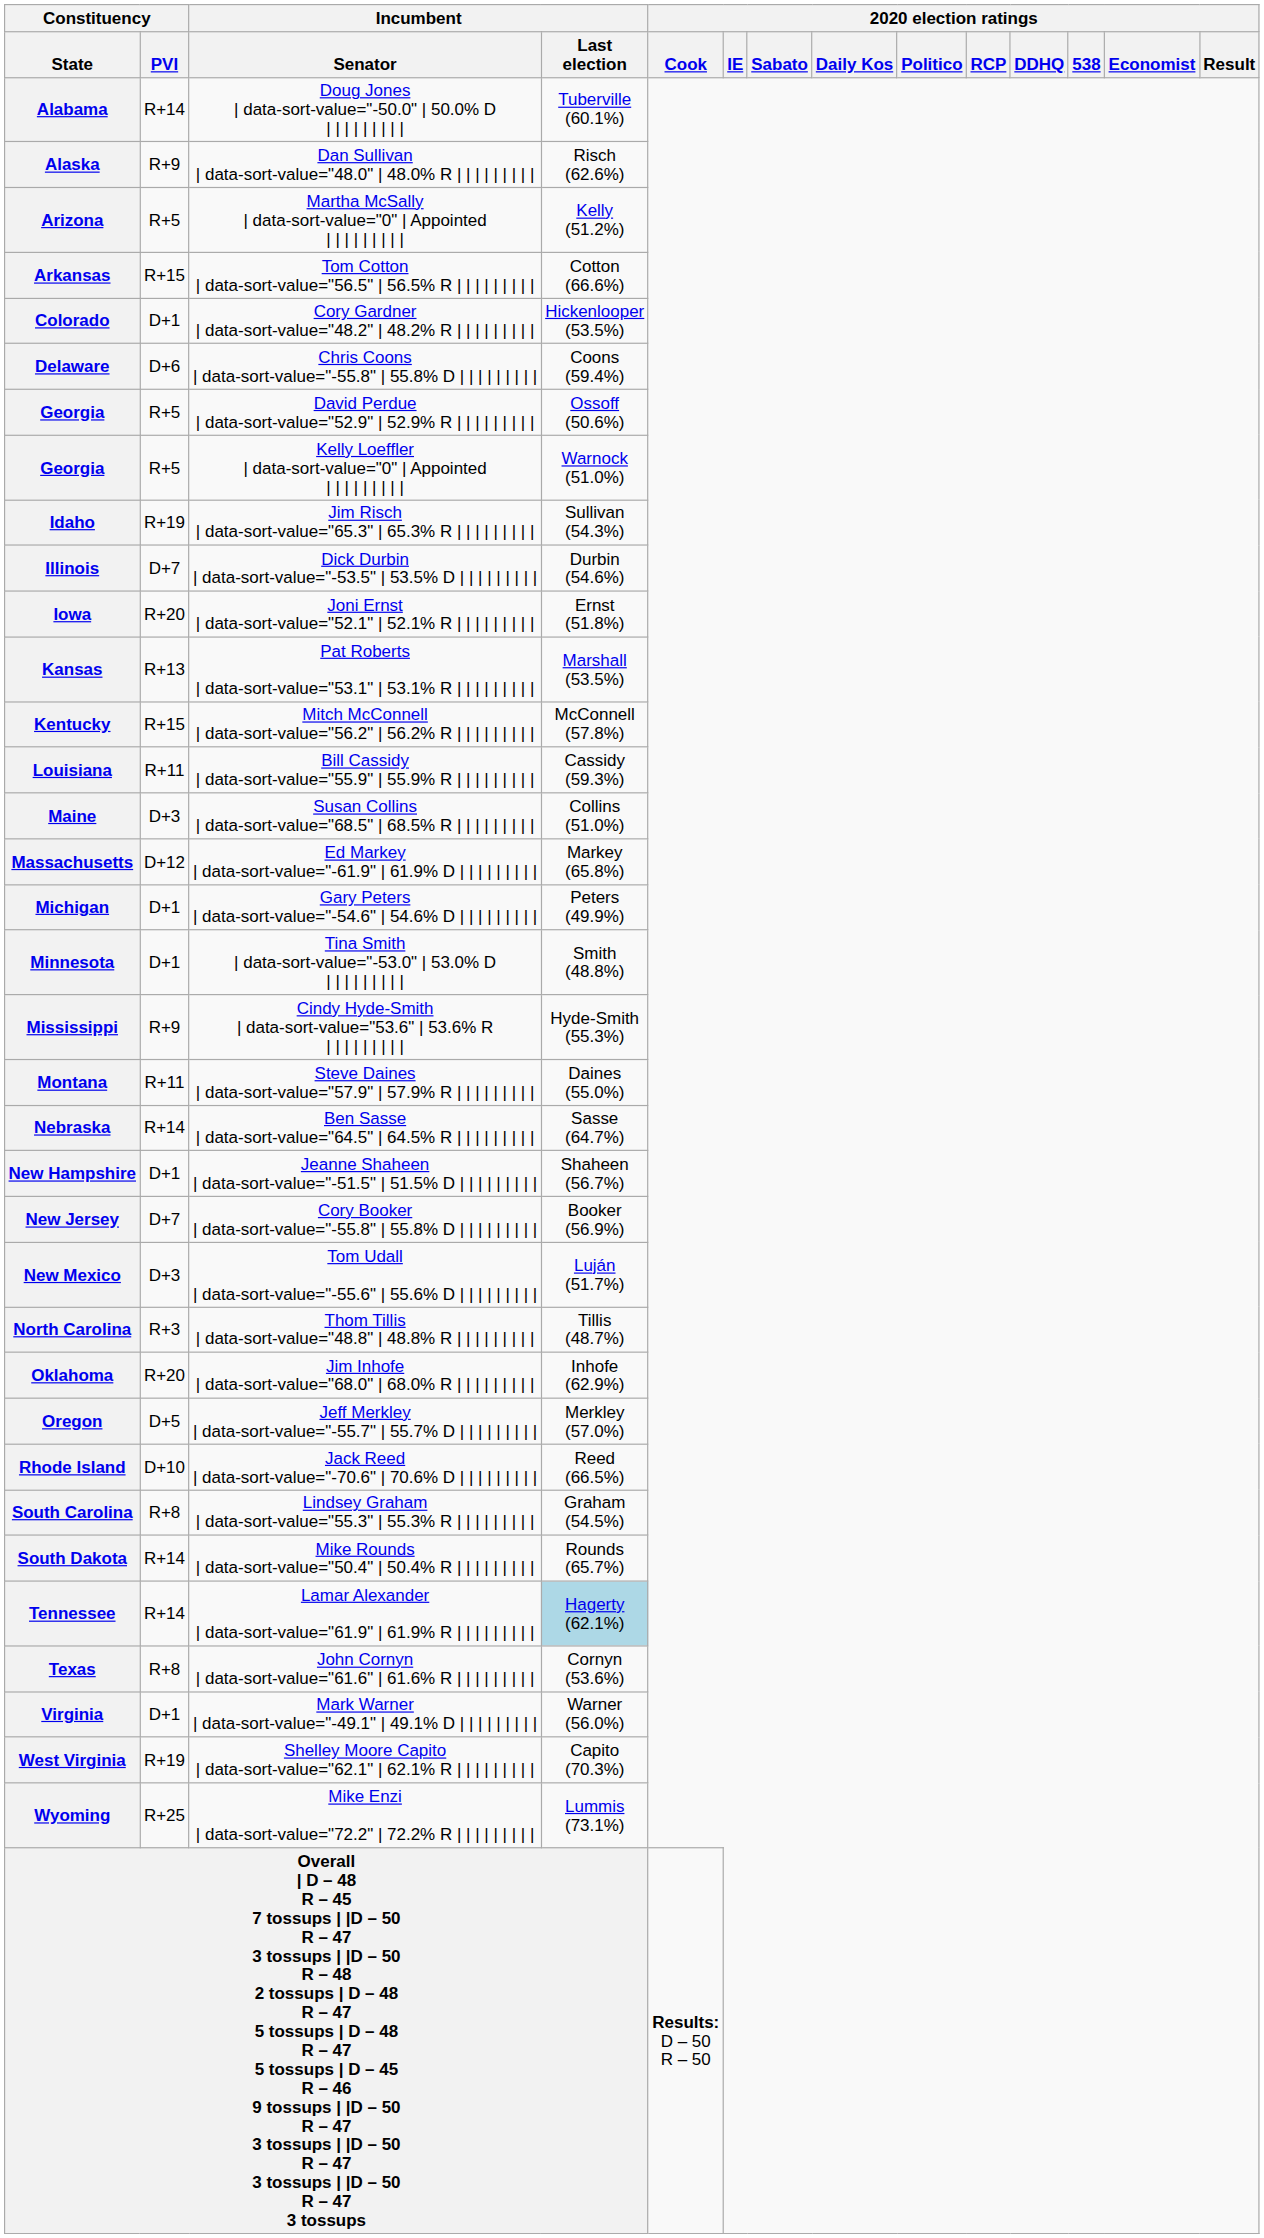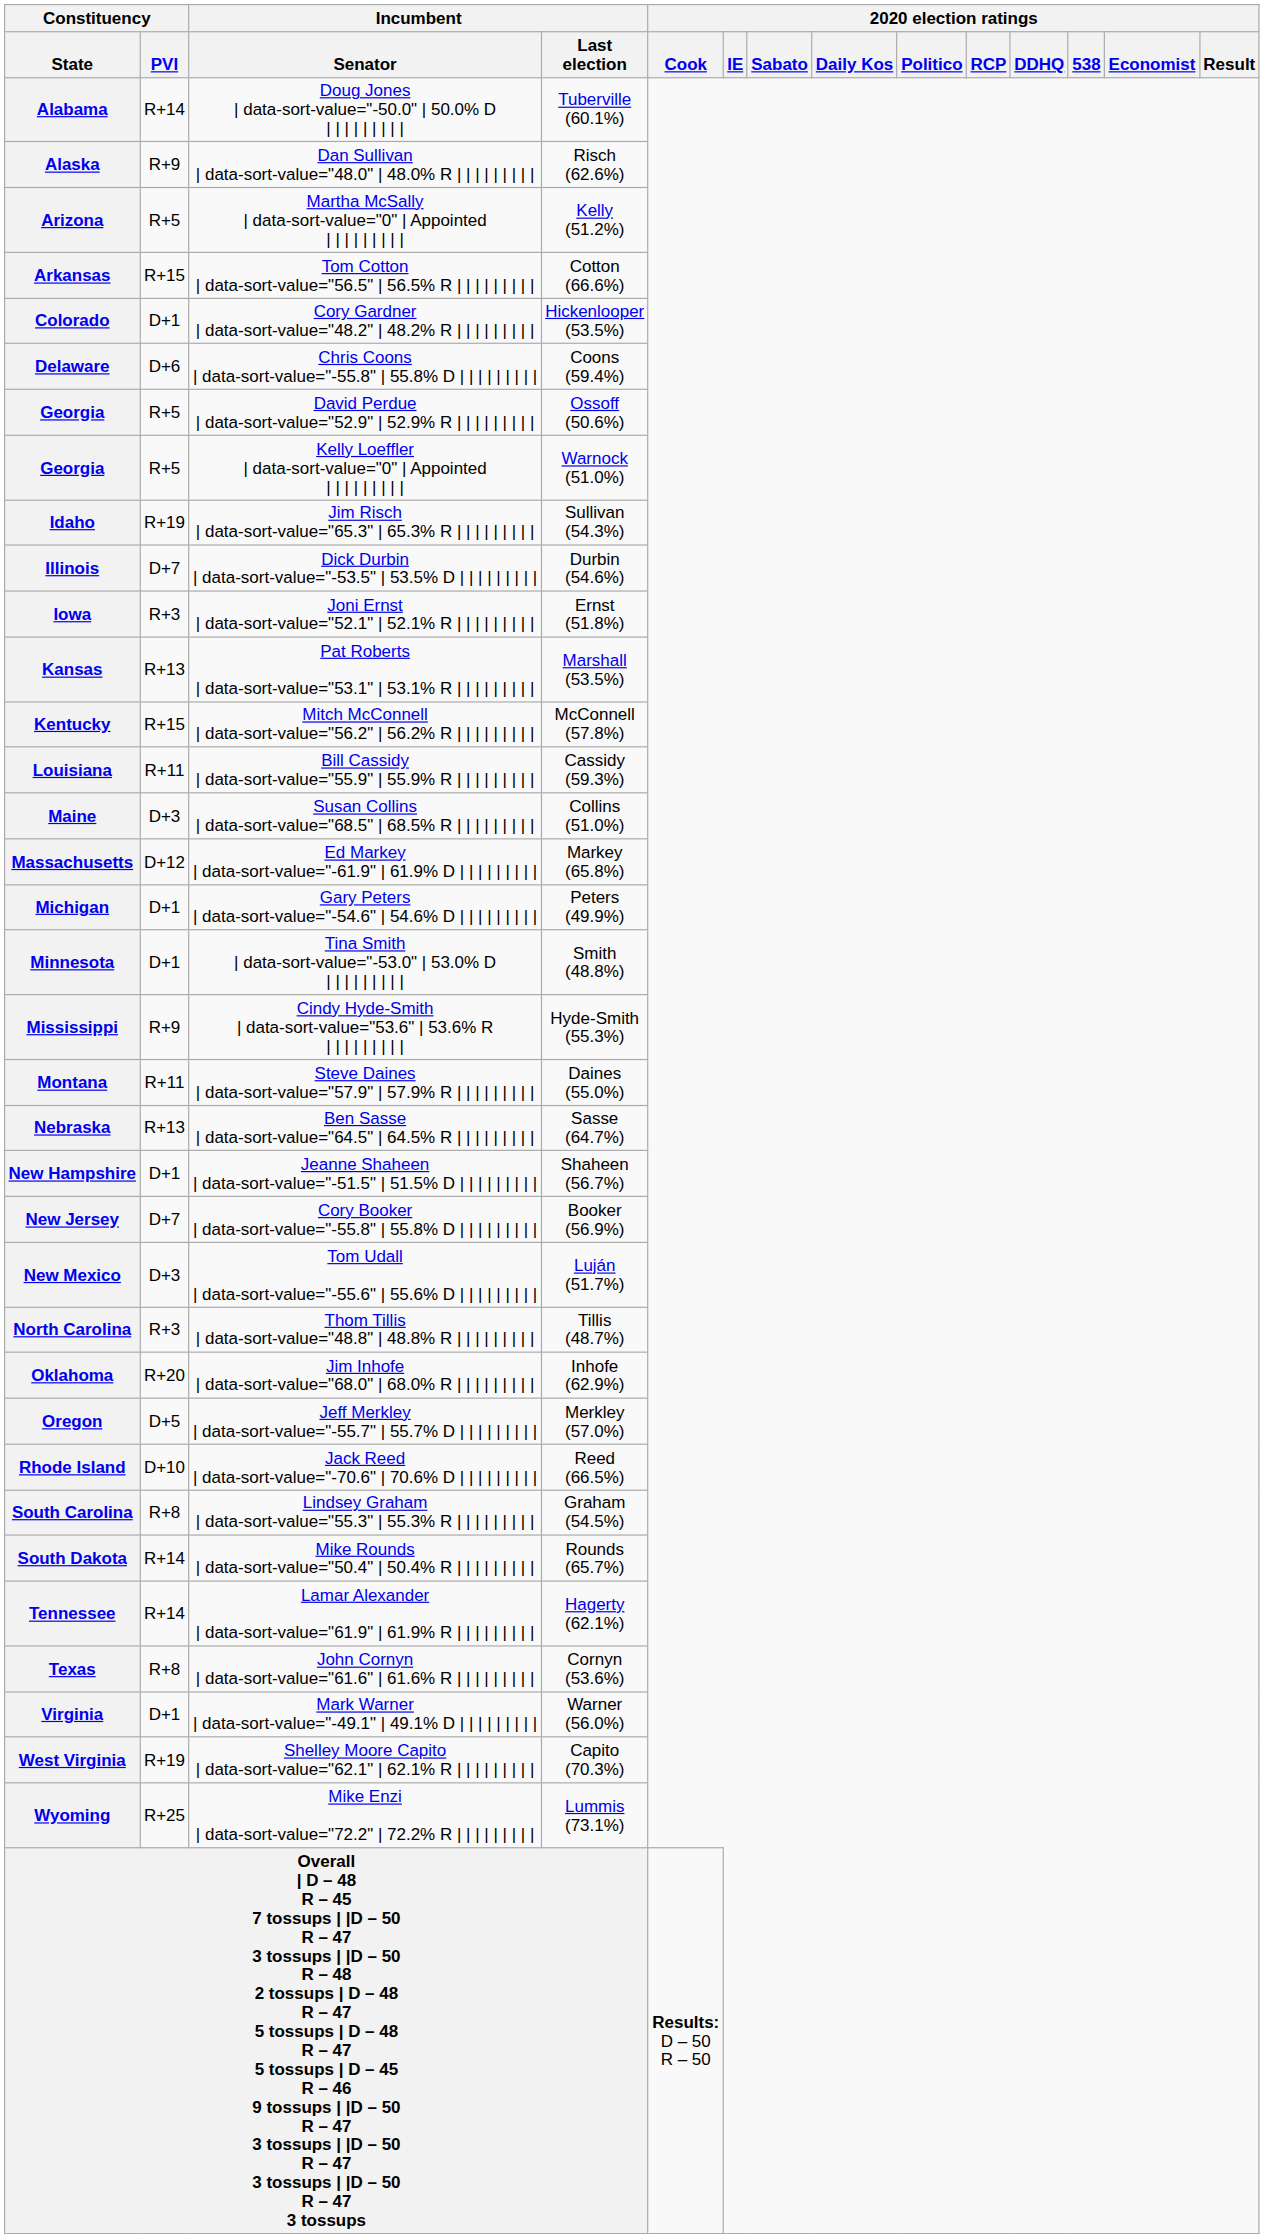(164, 614) R+20 -> (164, 614) R+3
(164, 1128) R+14 -> (164, 1128) R+13
(595, 1614) lightblue background -> (595, 1614) no background
